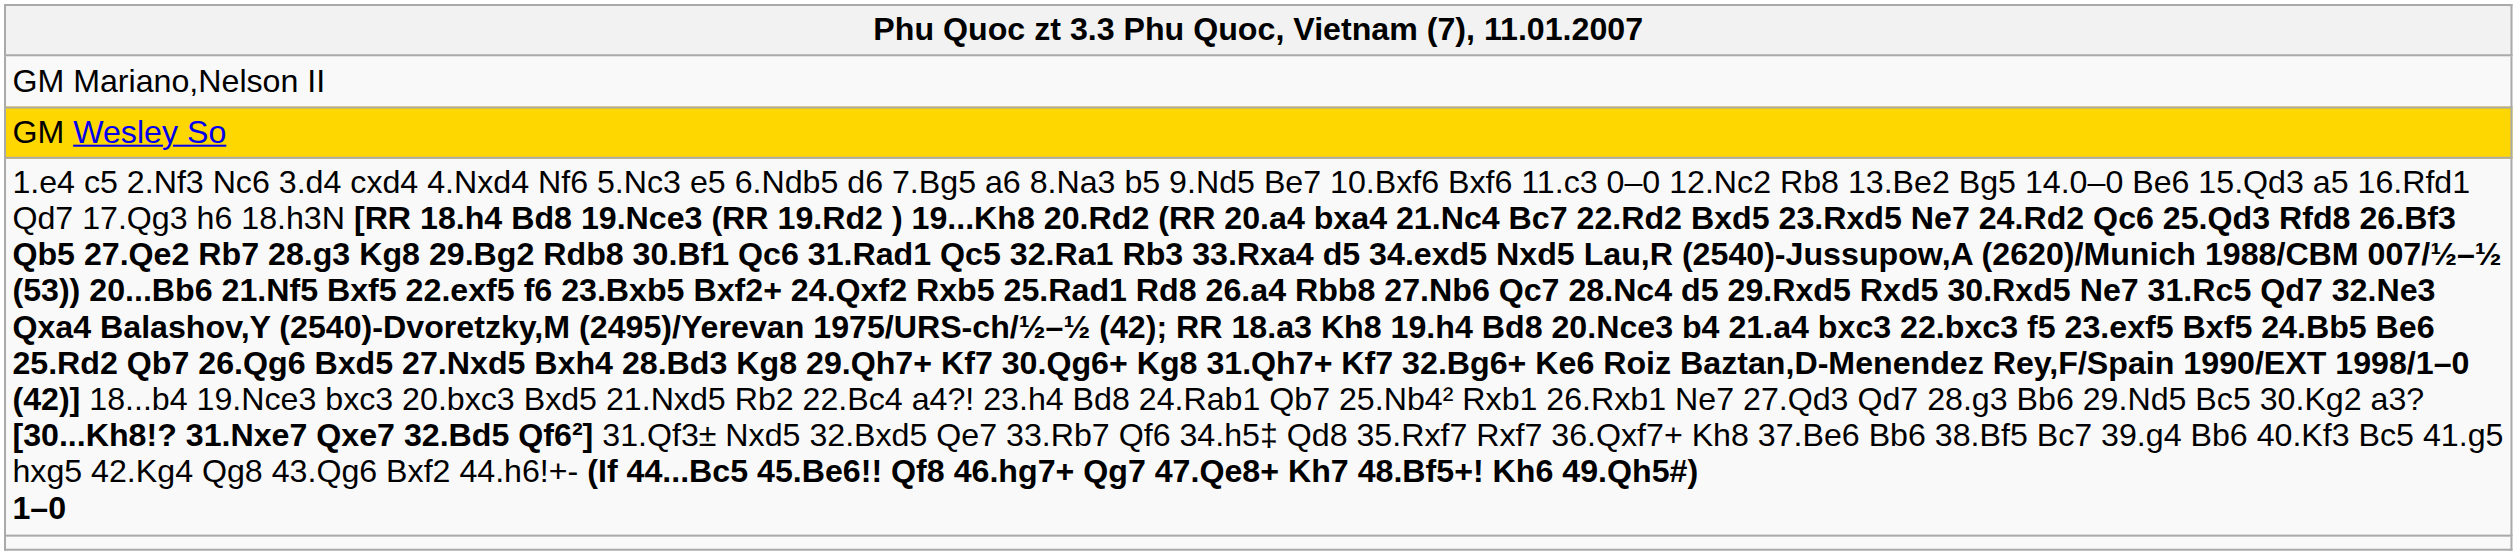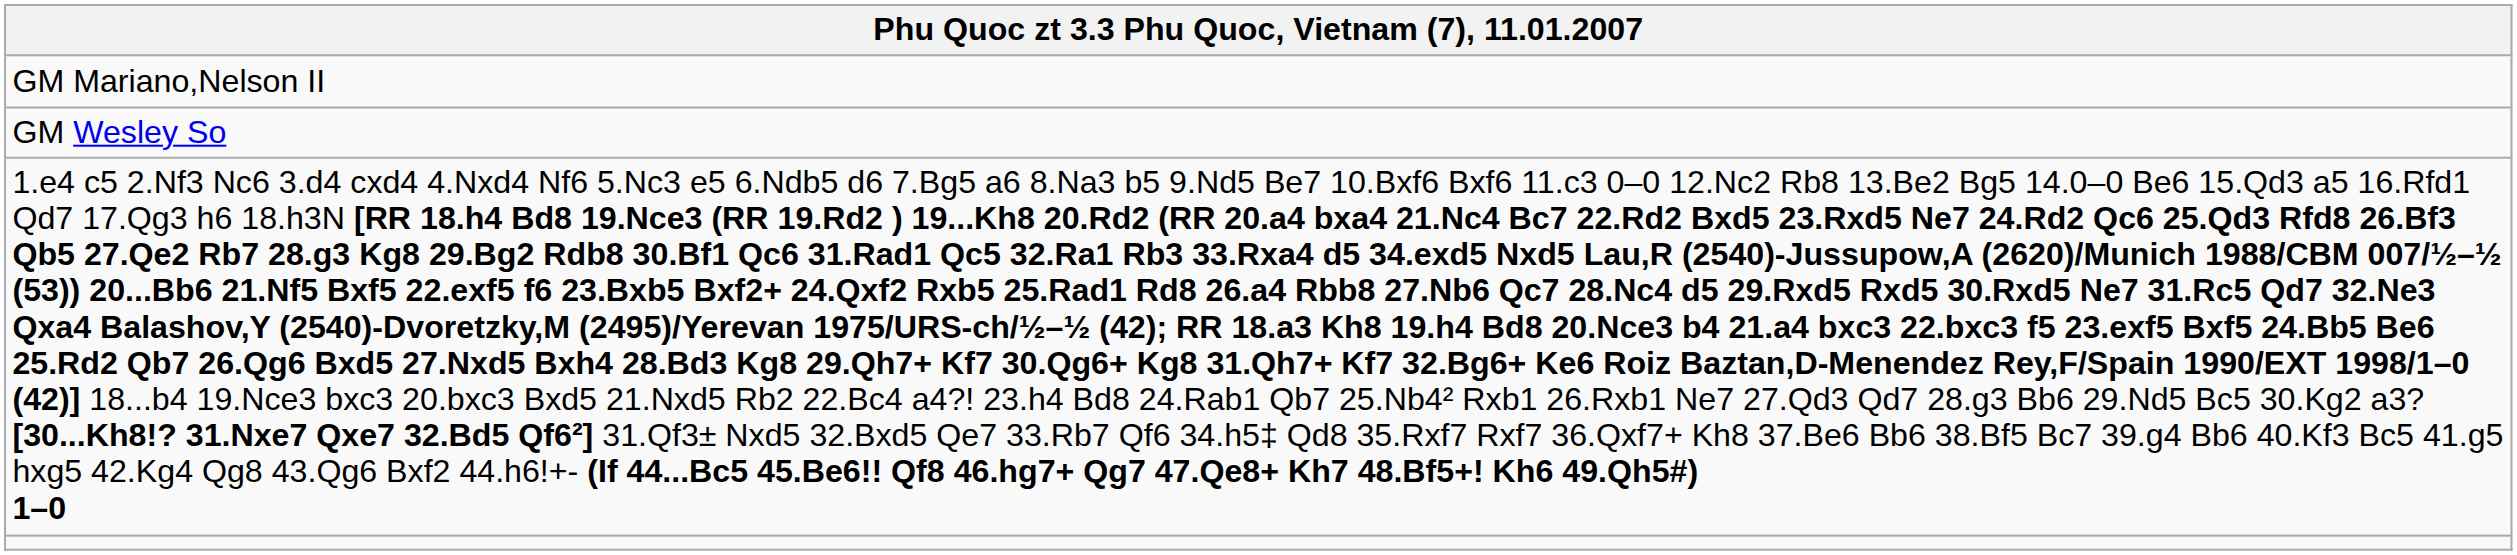(119, 132) gold background -> (119, 132) no background
